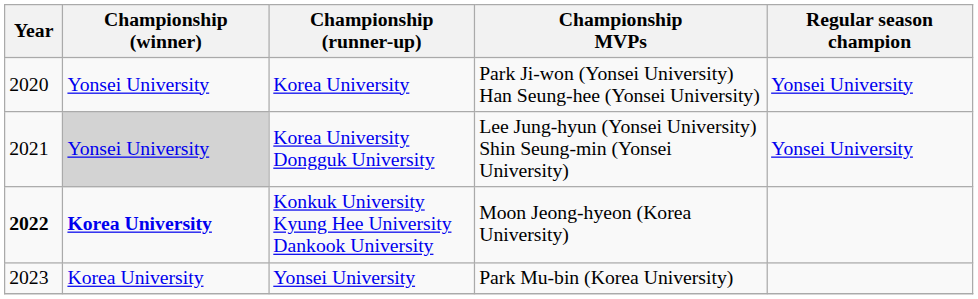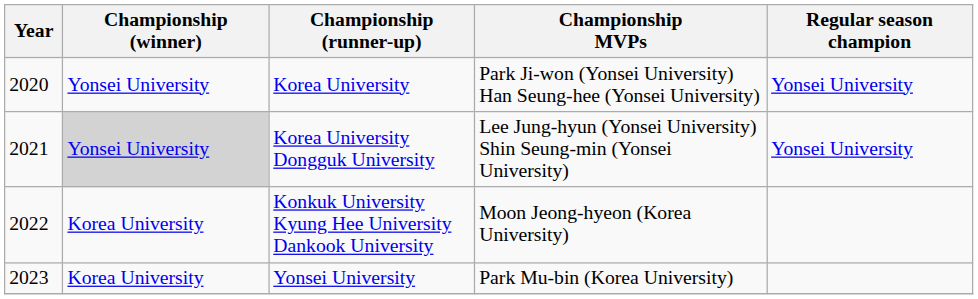(29, 224) bold -> (29, 224) normal
(140, 224) bold -> (135, 224) normal
